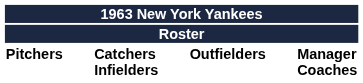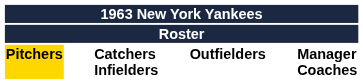(34, 54) no background -> (34, 54) gold background
